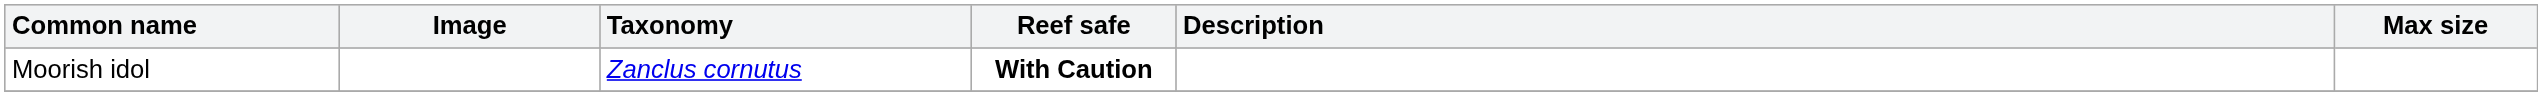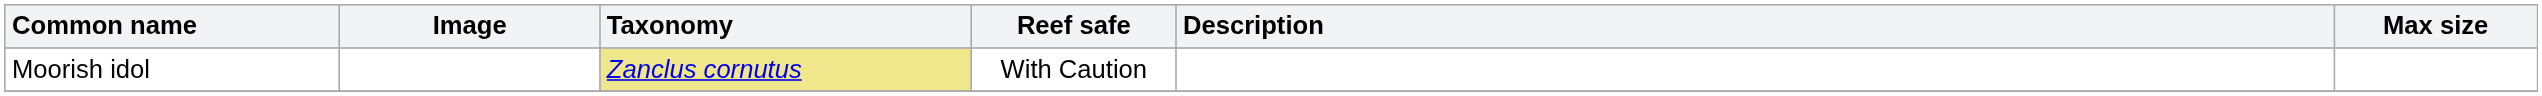(704, 69) no background -> (704, 69) khaki background
(1074, 69) bold -> (1074, 69) normal
